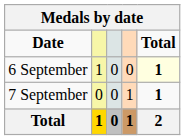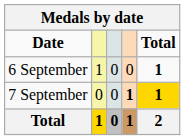(158, 69) lightyellow background -> (158, 69) no background
(130, 95) normal -> (130, 95) bold
(158, 95) no background -> (158, 95) gold background
